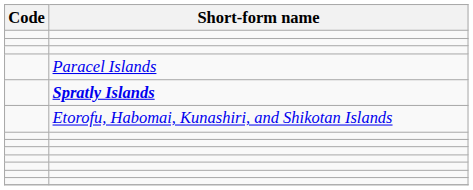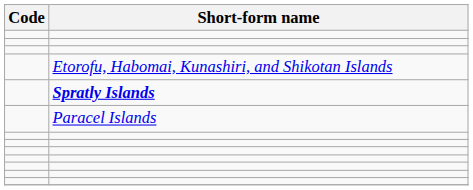(104, 66) Paracel Islands -> (223, 66) Etorofu, Habomai, Kunashiri, and Shikotan Islands
(223, 118) Etorofu, Habomai, Kunashiri, and Shikotan Islands -> (104, 118) Paracel Islands
